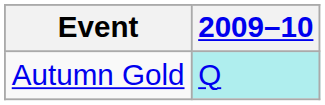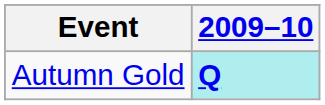(210, 74) normal -> (210, 74) bold
